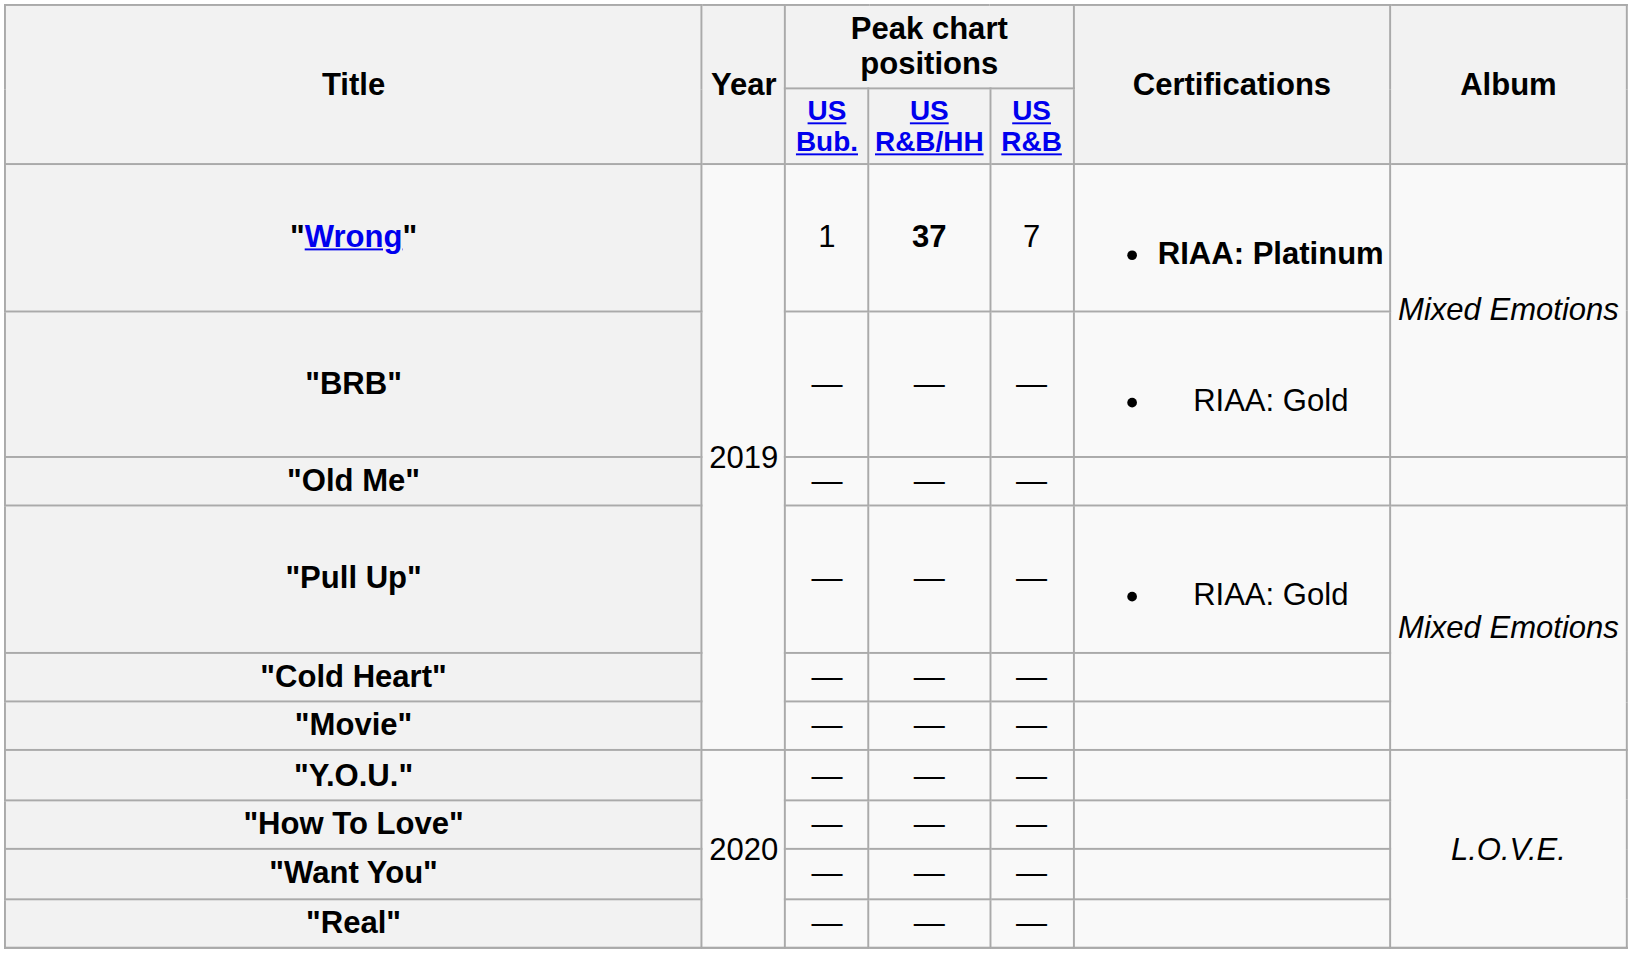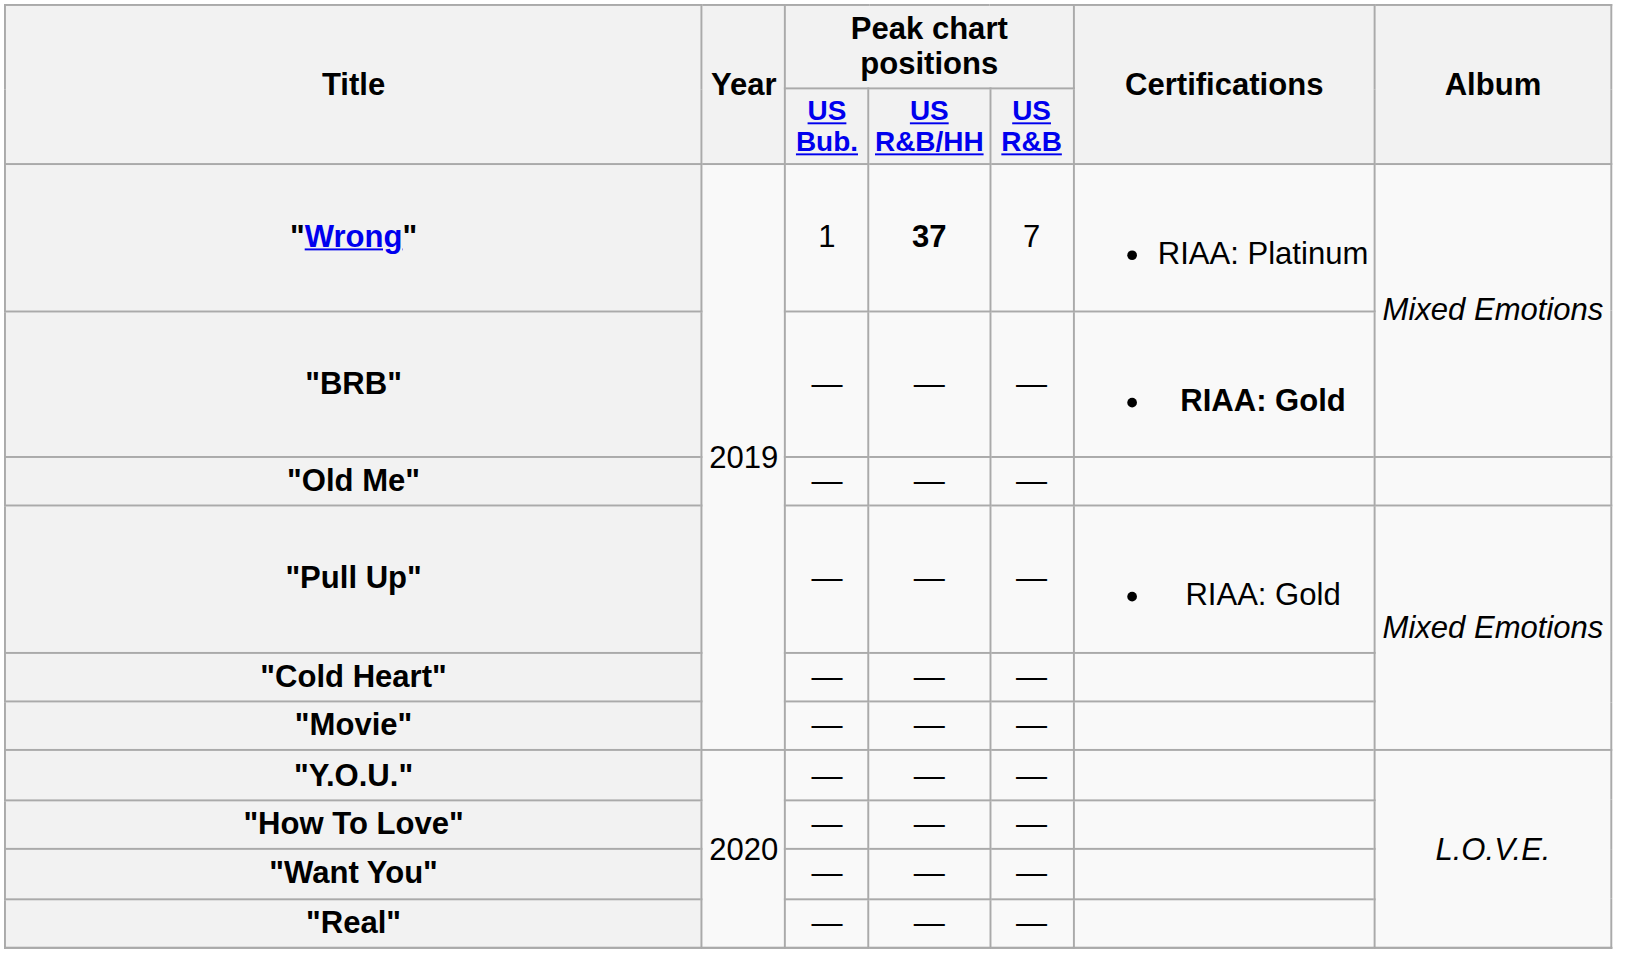(1232, 255) bold -> (1224, 255) normal
(1232, 401) normal -> (1224, 401) bold
